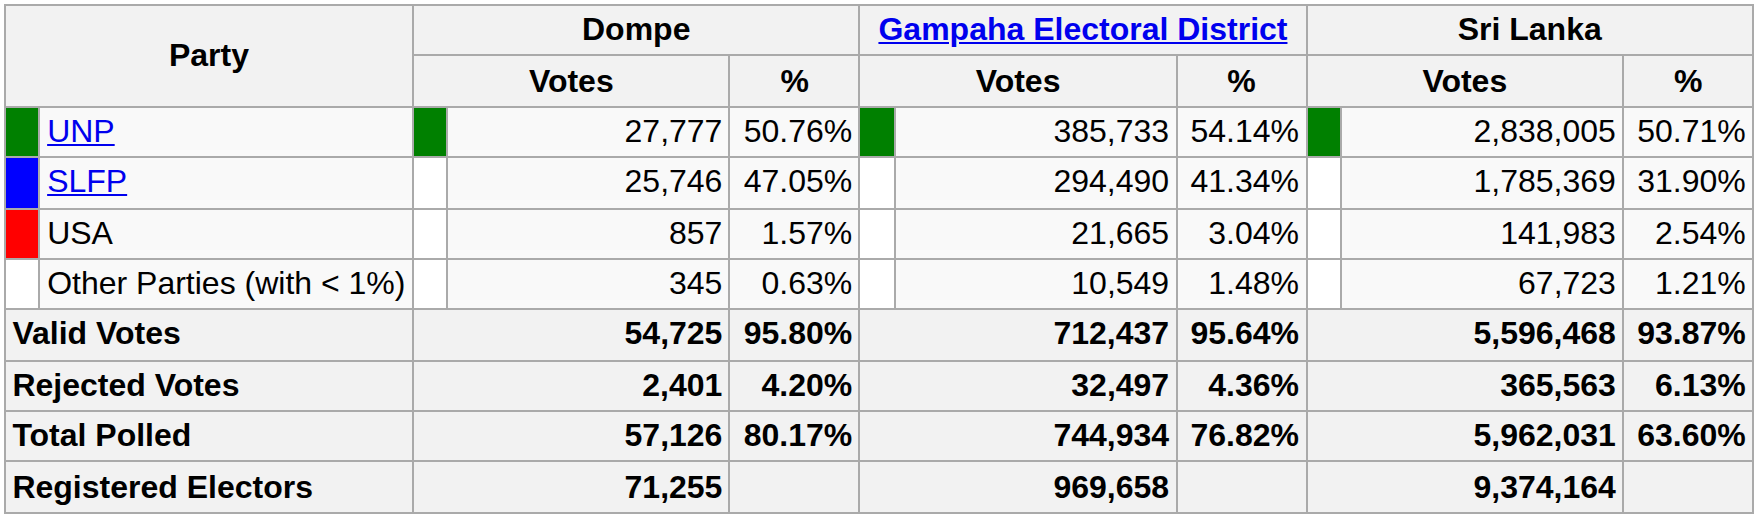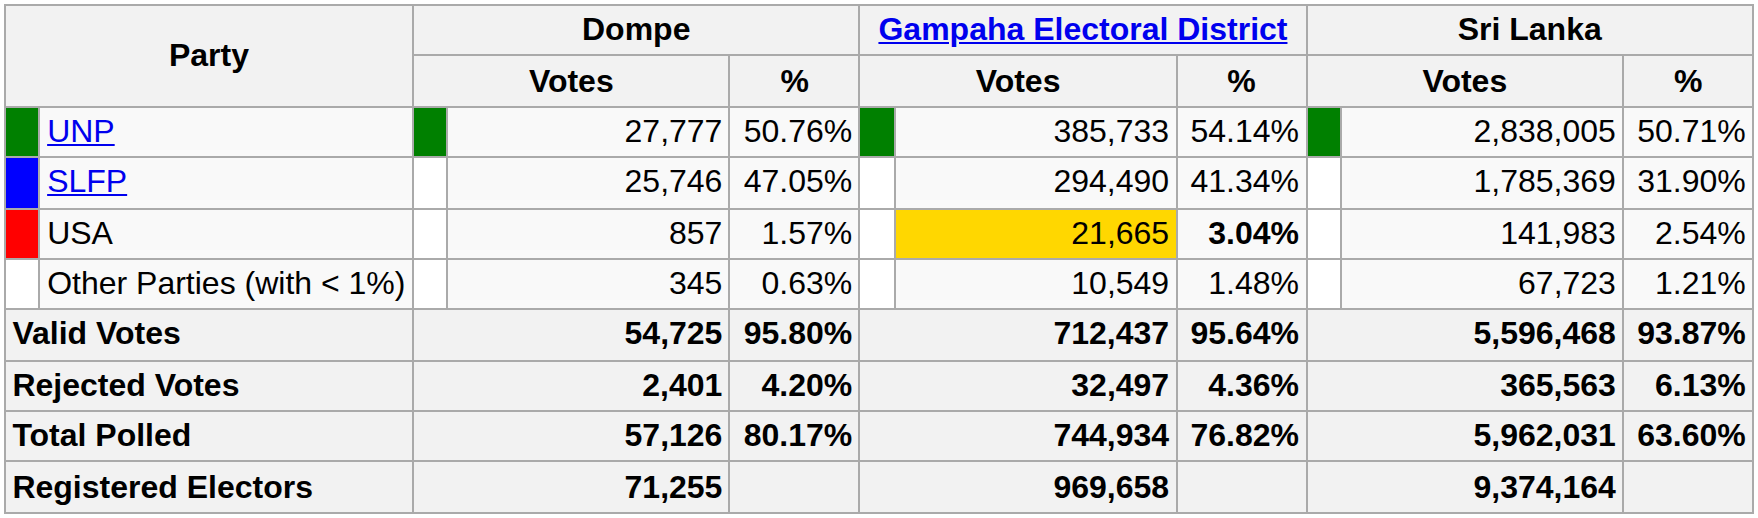(1120, 232) no background -> (1120, 232) gold background
(1254, 232) normal -> (1254, 232) bold
